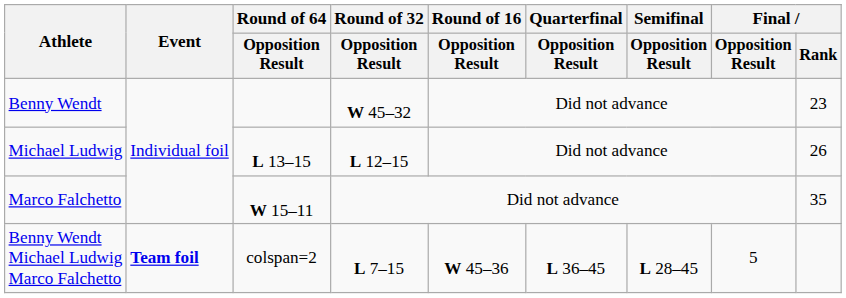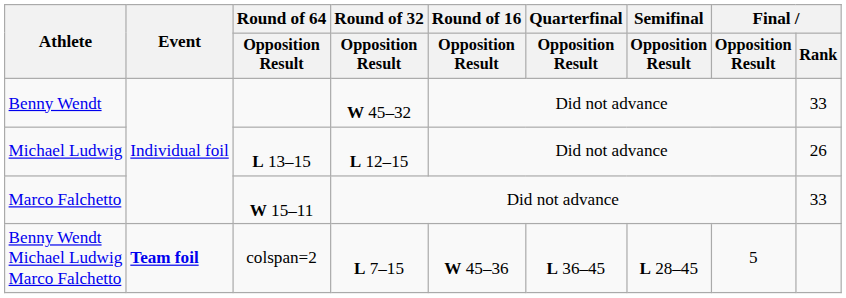(818, 103) 23 -> (818, 103) 33
(818, 200) 35 -> (818, 200) 33
